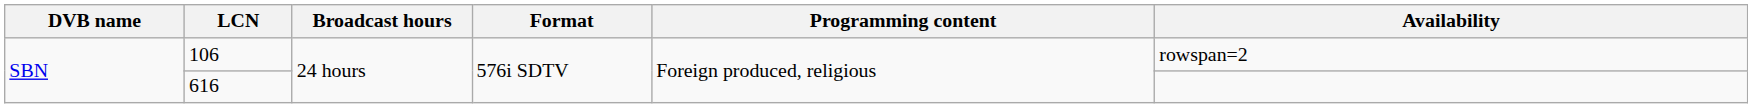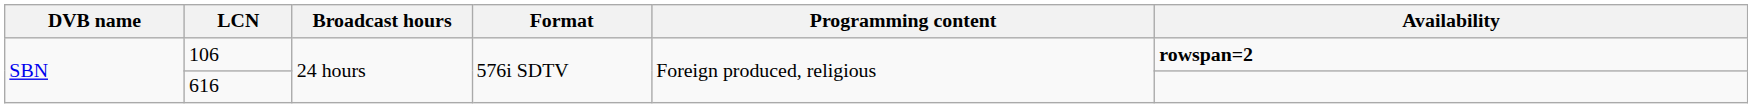(1203, 54) normal -> (1206, 54) bold
